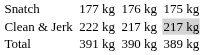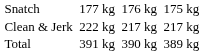(181, 26) lightgrey background -> (181, 26) no background
